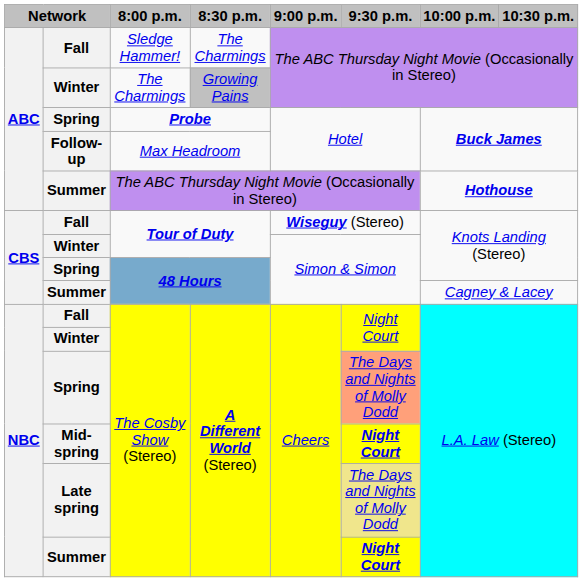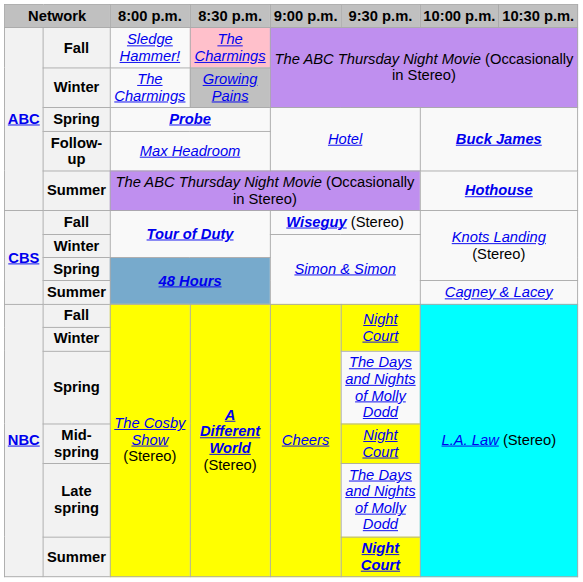(230, 47) no background -> (230, 47) pink background
(380, 387) lightsalmon background -> (380, 387) no background
(380, 443) bold -> (380, 443) normal
(380, 500) khaki background -> (380, 500) no background
